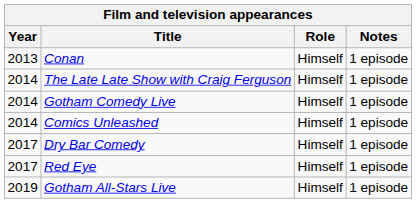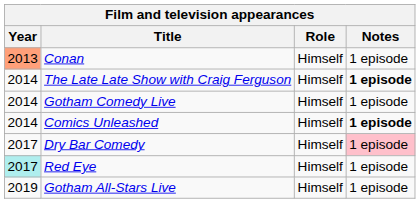(23, 58) no background -> (23, 58) lightsalmon background
(379, 79) normal -> (381, 79) bold
(379, 123) normal -> (381, 123) bold
(379, 144) no background -> (379, 144) pink background
(23, 166) no background -> (23, 166) paleturquoise background
